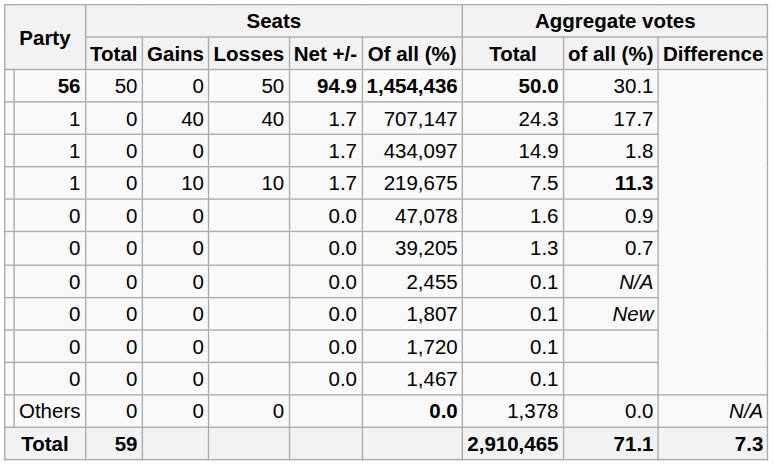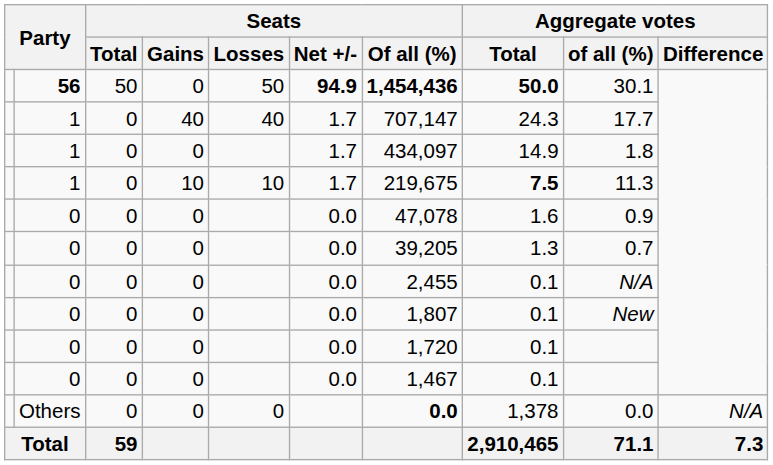(544, 184) normal -> (544, 184) bold
(634, 184) bold -> (634, 184) normal
